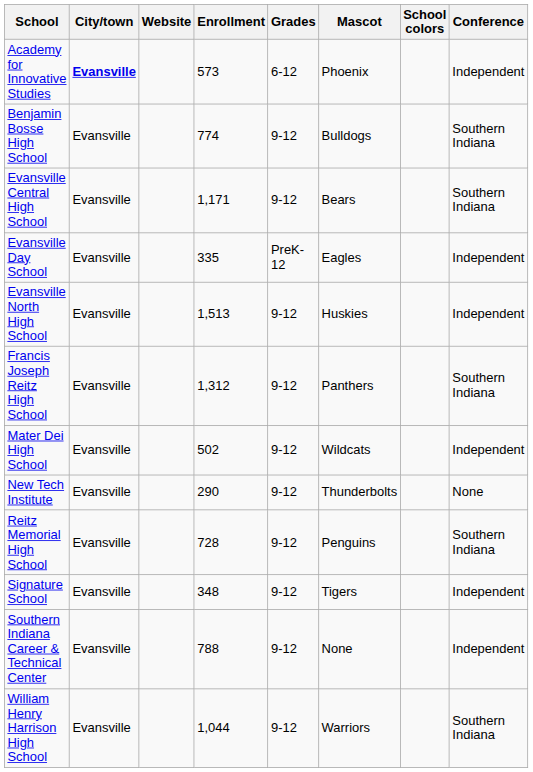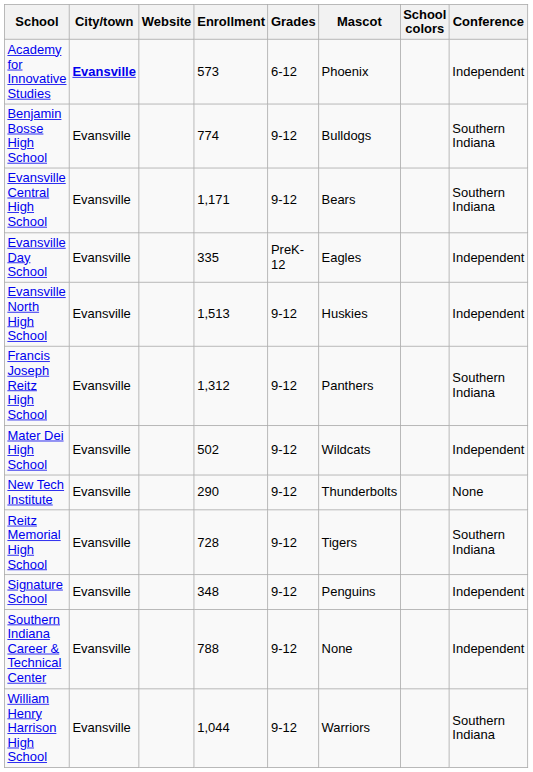(349, 542) Penguins -> (339, 542) Tigers
(339, 592) Tigers -> (349, 592) Penguins
